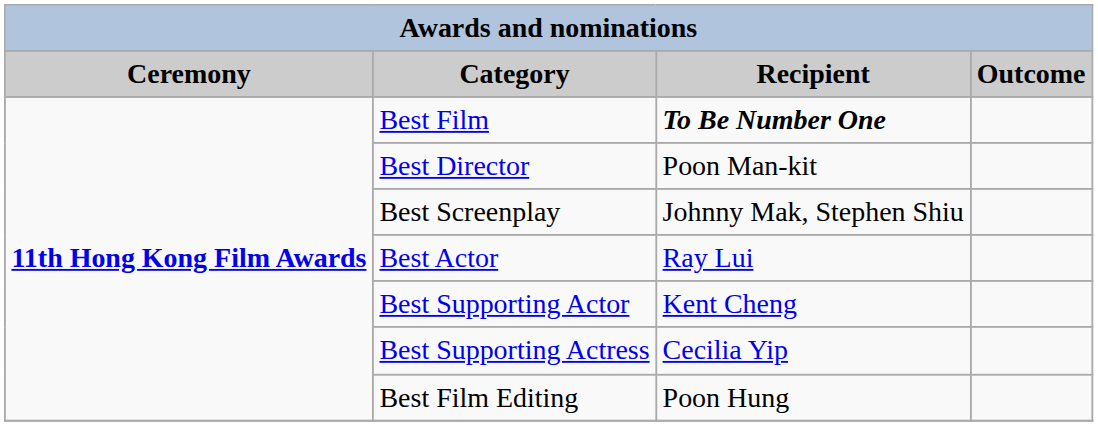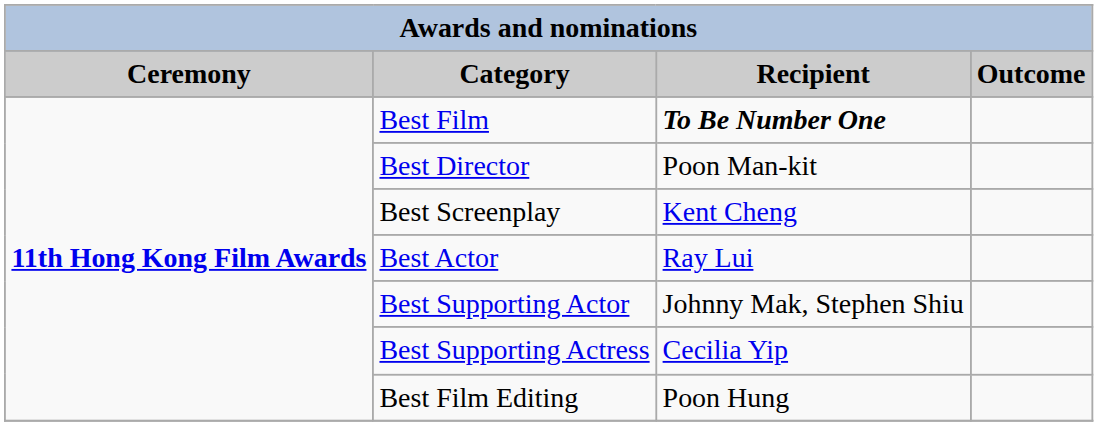(813, 212) Johnny Mak, Stephen Shiu -> (730, 212) Kent Cheng
(730, 304) Kent Cheng -> (813, 304) Johnny Mak, Stephen Shiu
